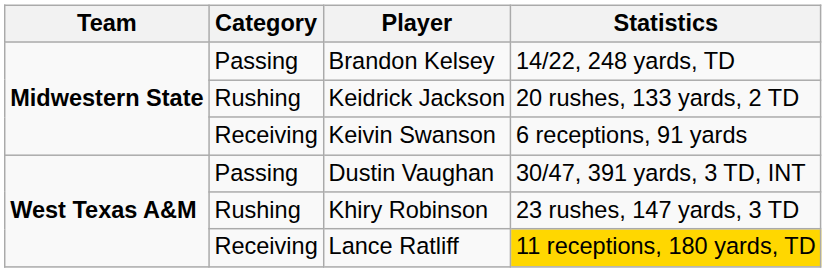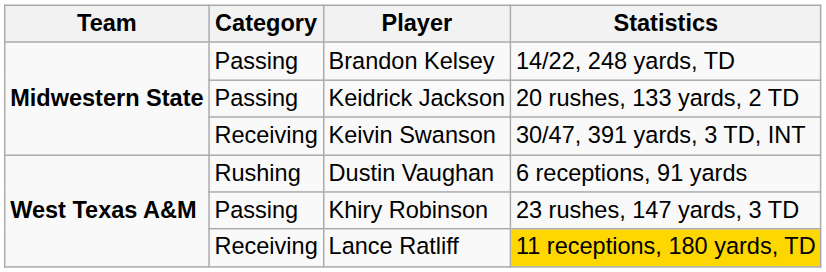(258, 98) Rushing -> (256, 98) Passing
(632, 135) 6 receptions, 91 yards -> (661, 135) 30/47, 391 yards, 3 TD, INT
(256, 172) Passing -> (258, 172) Rushing
(661, 172) 30/47, 391 yards, 3 TD, INT -> (632, 172) 6 receptions, 91 yards
(258, 210) Rushing -> (256, 210) Passing
